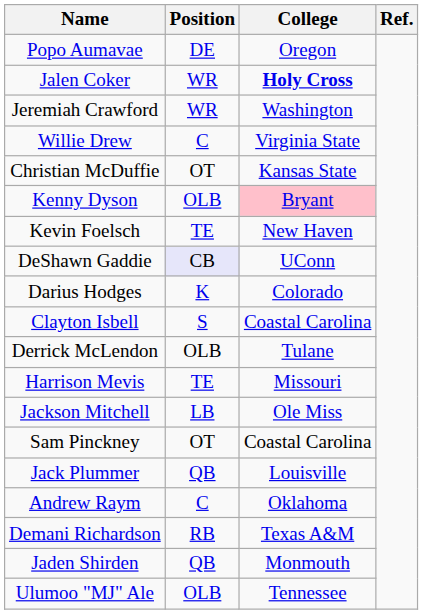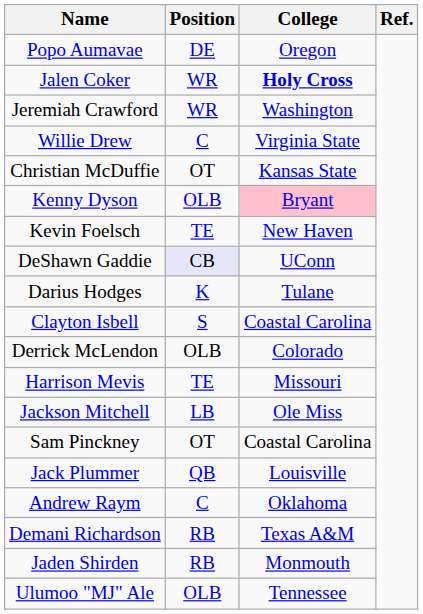(308, 291) Colorado -> (308, 291) Tulane
(308, 351) Tulane -> (308, 351) Colorado
(202, 563) QB -> (202, 563) RB
